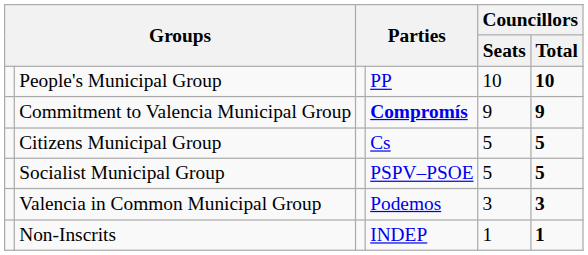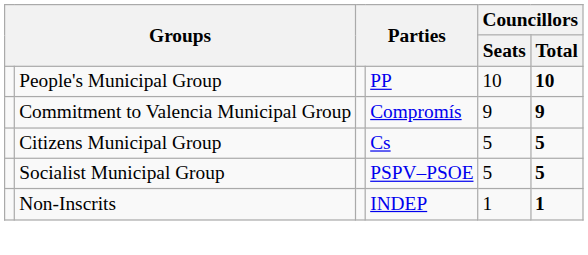(419, 111) bold -> (416, 111) normal
- row: (170, 204)
